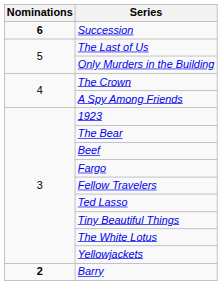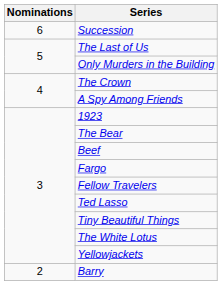(40, 30) bold -> (40, 30) normal
(40, 271) bold -> (40, 271) normal
